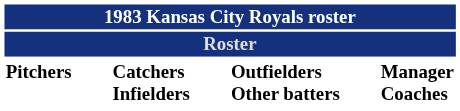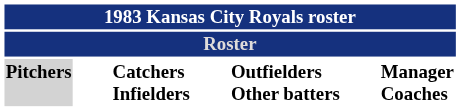(39, 71) no background -> (39, 71) lightgrey background
